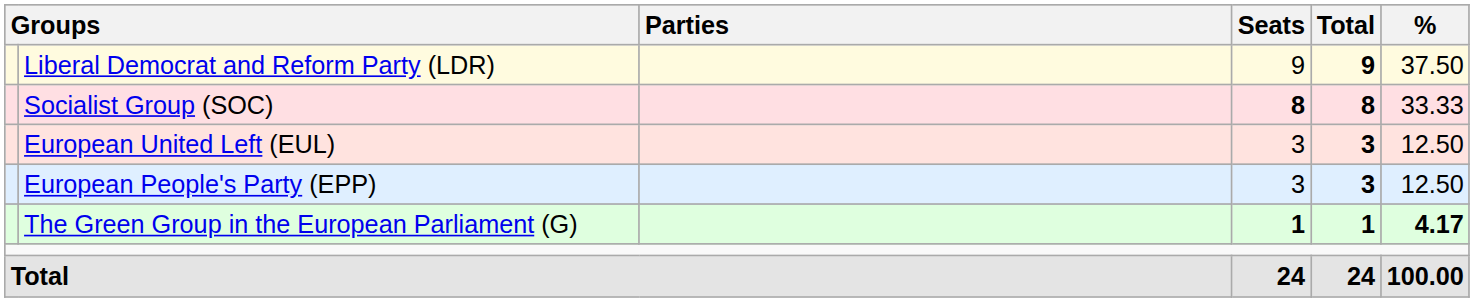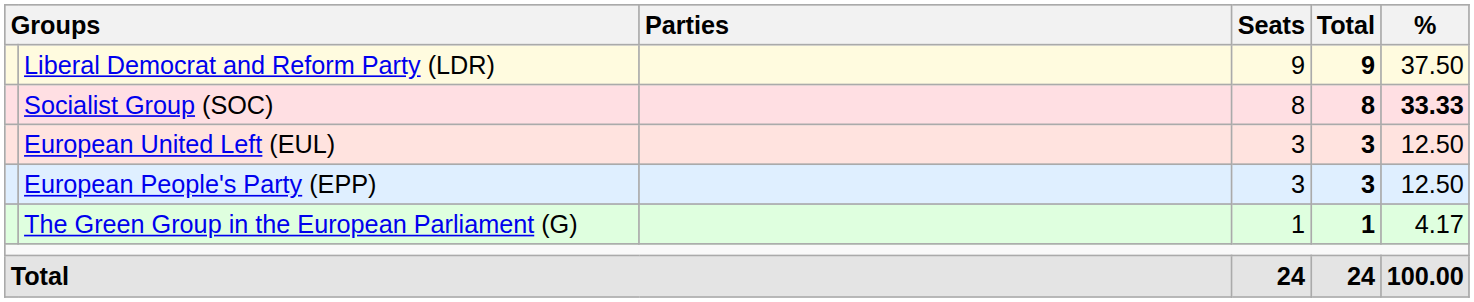(1298, 105) bold -> (1298, 105) normal
(1432, 105) normal -> (1432, 105) bold
(1298, 225) bold -> (1298, 225) normal
(1439, 225) bold -> (1439, 225) normal
